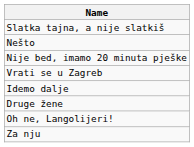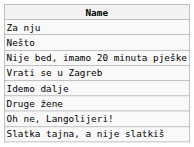(85, 27) Slatka tajna, a nije slatkiš -> (23, 27) Za nju
(23, 134) Za nju -> (85, 134) Slatka tajna, a nije slatkiš
